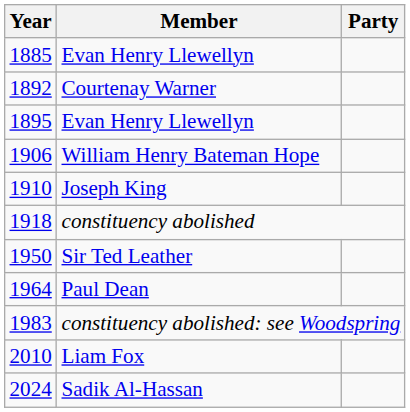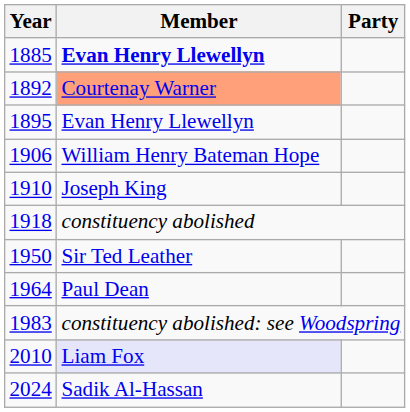(158, 54) normal -> (163, 54) bold
(139, 88) no background -> (139, 88) lightsalmon background
(103, 356) no background -> (103, 356) lavender background
